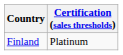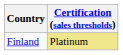(69, 41) no background -> (69, 41) khaki background
